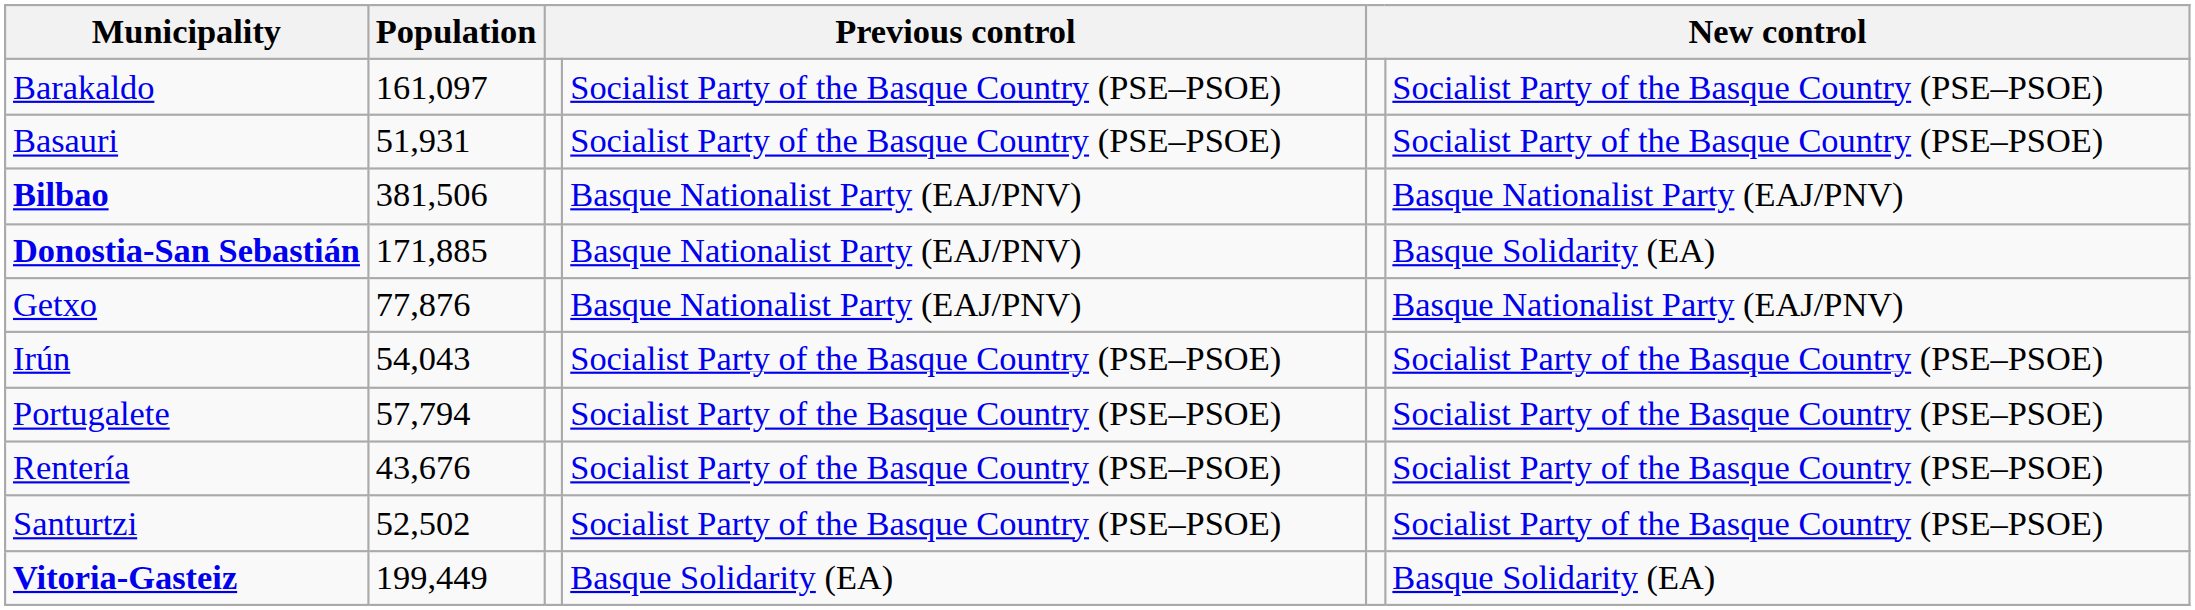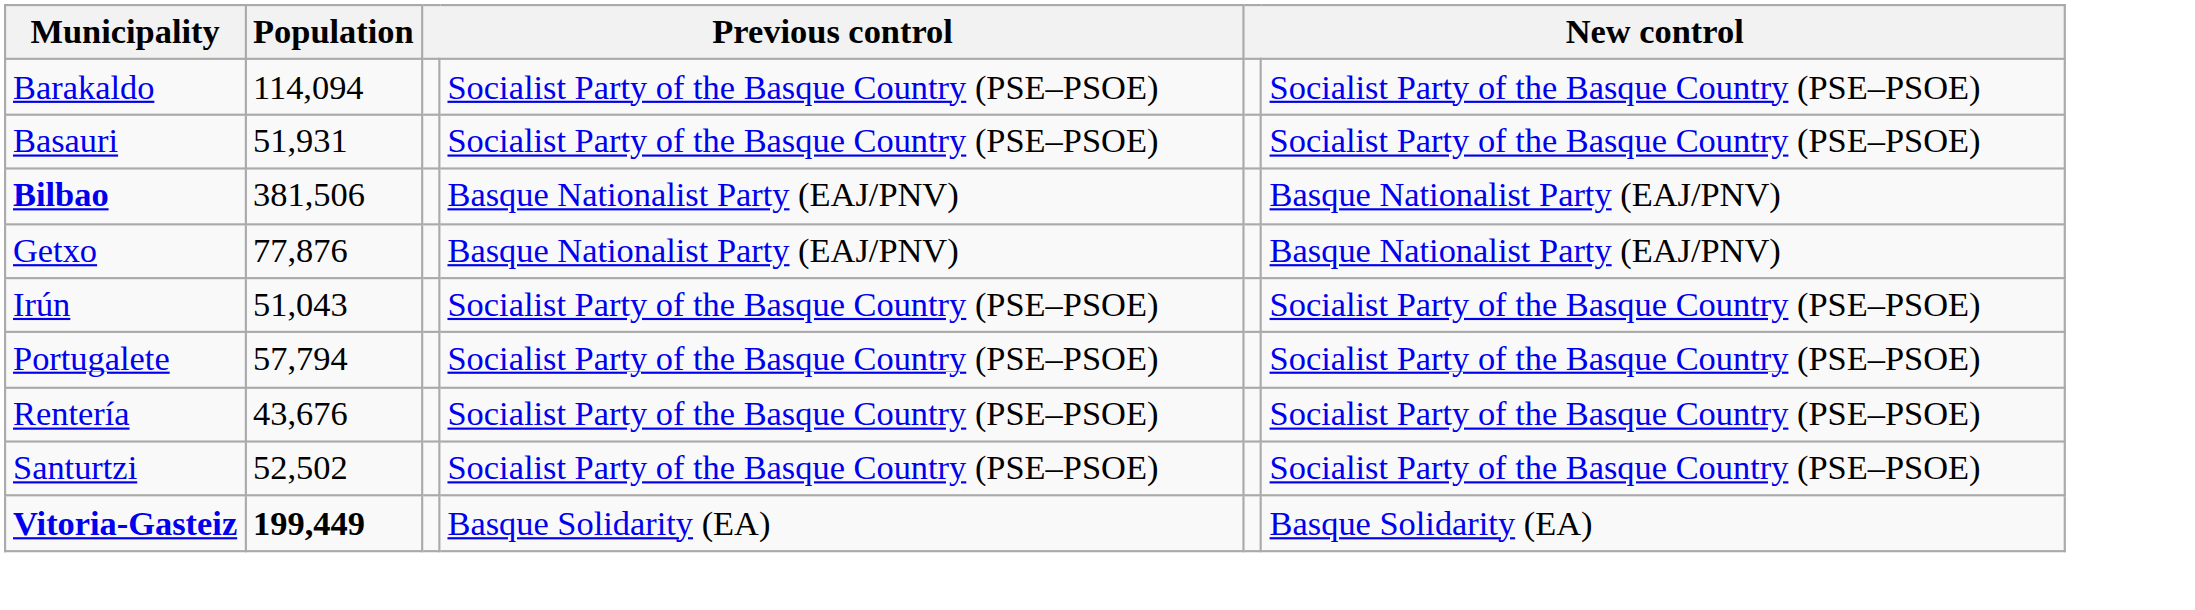(432, 86) 161,097 -> (308, 86) 114,094
- row: (186, 250)
(423, 359) 54,043 -> (300, 304) 51,043
(432, 577) normal -> (309, 522) bold
